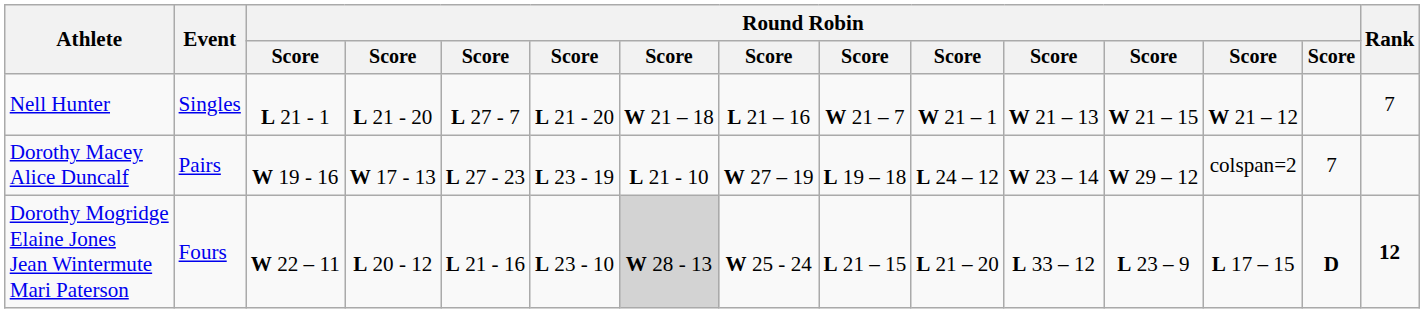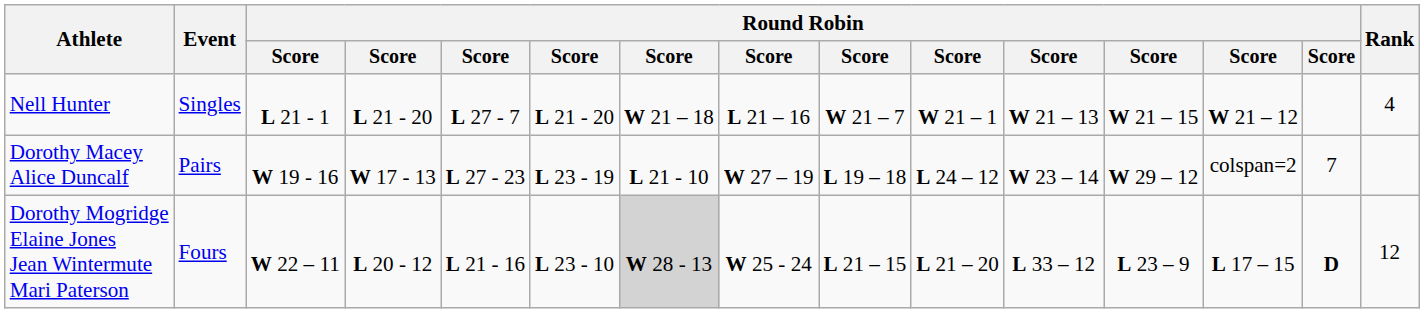(1390, 104) 7 -> (1390, 104) 4
(1390, 251) bold -> (1390, 251) normal
